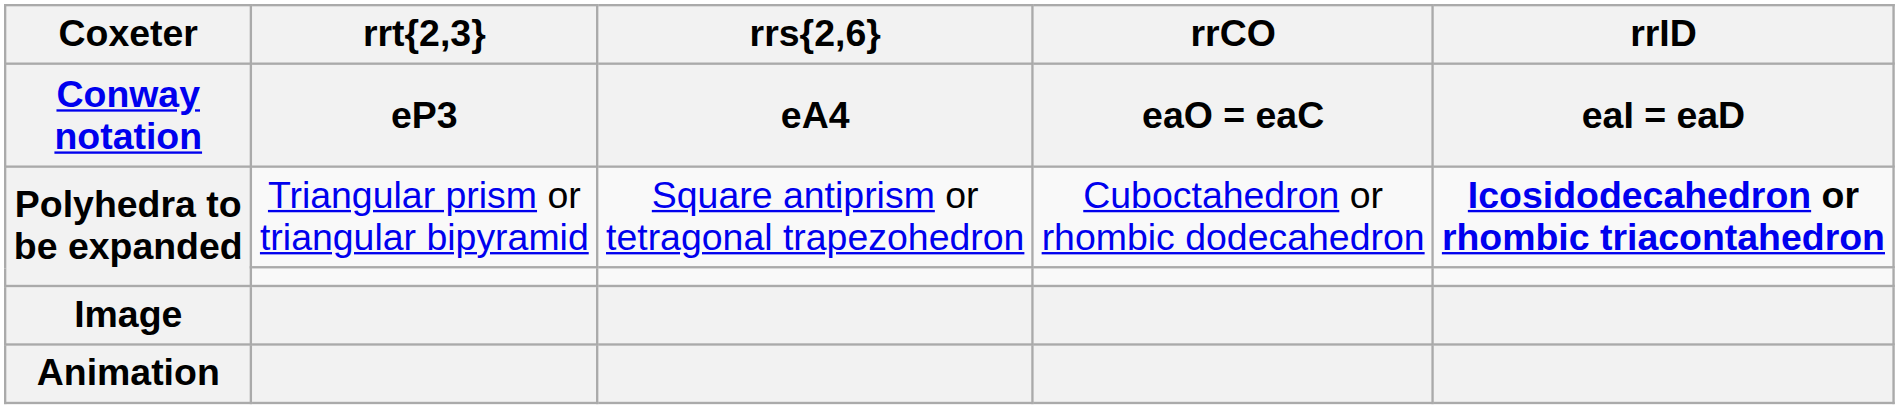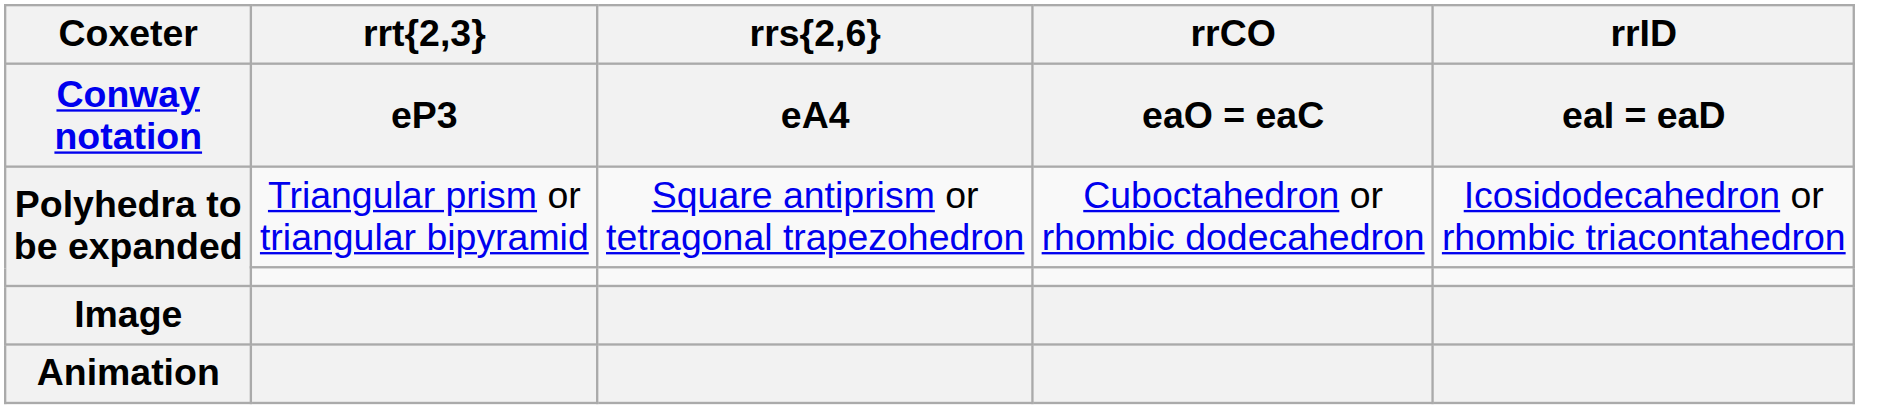(1663, 216) bold -> (1644, 216) normal
